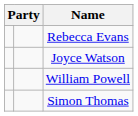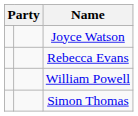rows swapped: (88, 36) <-> (88, 57)
